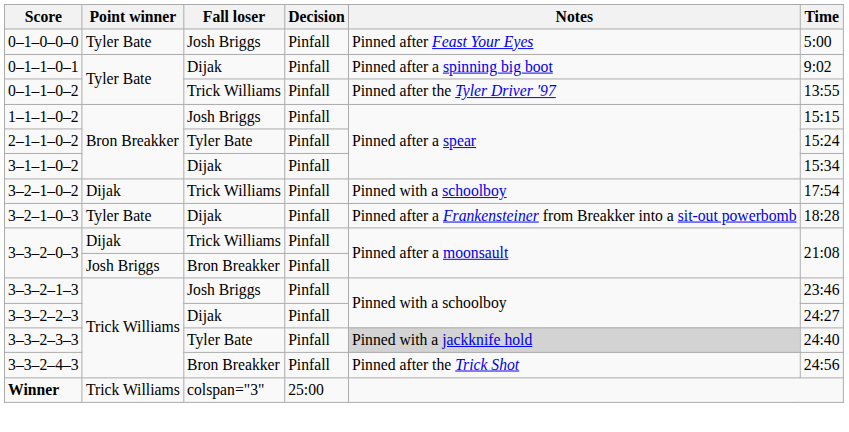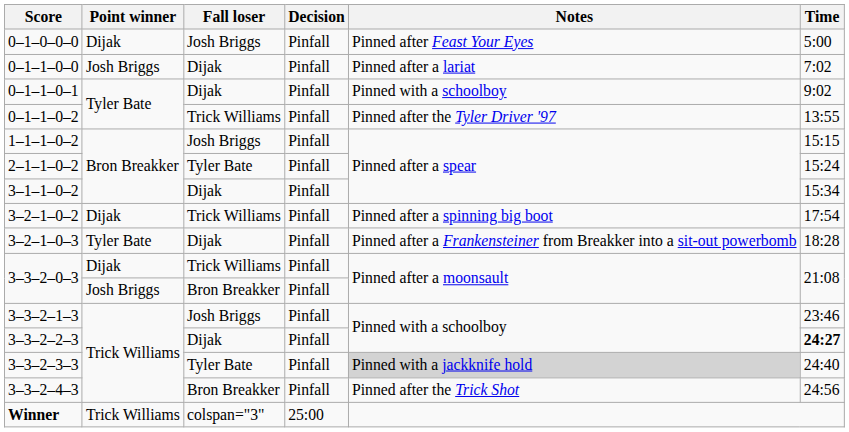(119, 41) Tyler Bate -> (103, 41) Dijak
+ row: (43, 66)
(452, 66) Pinned after a spinning big boot -> (429, 91) Pinned with a schoolboy
(429, 191) Pinned with a schoolboy -> (452, 215) Pinned after a spinning big boot
(822, 315) normal -> (822, 340) bold
